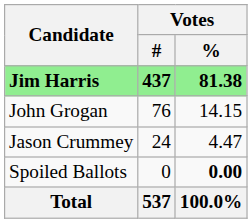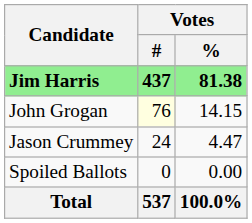(161, 111) no background -> (161, 111) lightyellow background
(225, 171) bold -> (225, 171) normal
